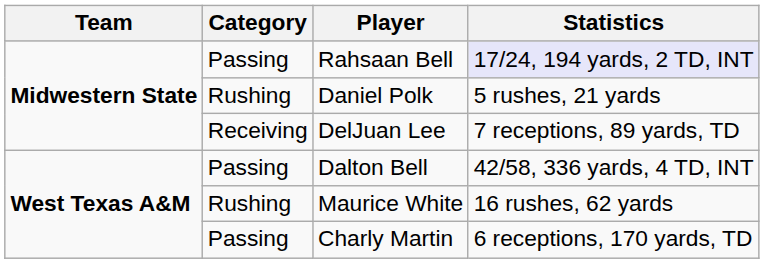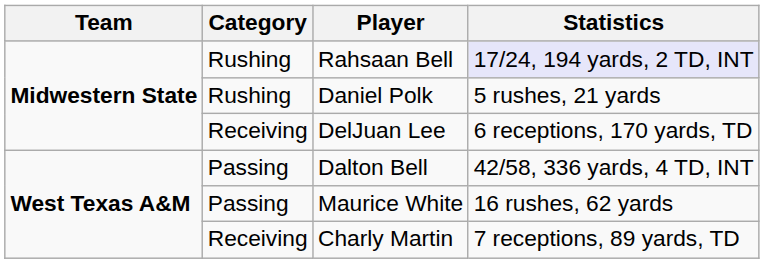(248, 59) Passing -> (249, 59) Rushing
(607, 131) 7 receptions, 89 yards, TD -> (613, 131) 6 receptions, 170 yards, TD
(249, 203) Rushing -> (248, 203) Passing
(248, 239) Passing -> (258, 239) Receiving
(613, 239) 6 receptions, 170 yards, TD -> (607, 239) 7 receptions, 89 yards, TD
